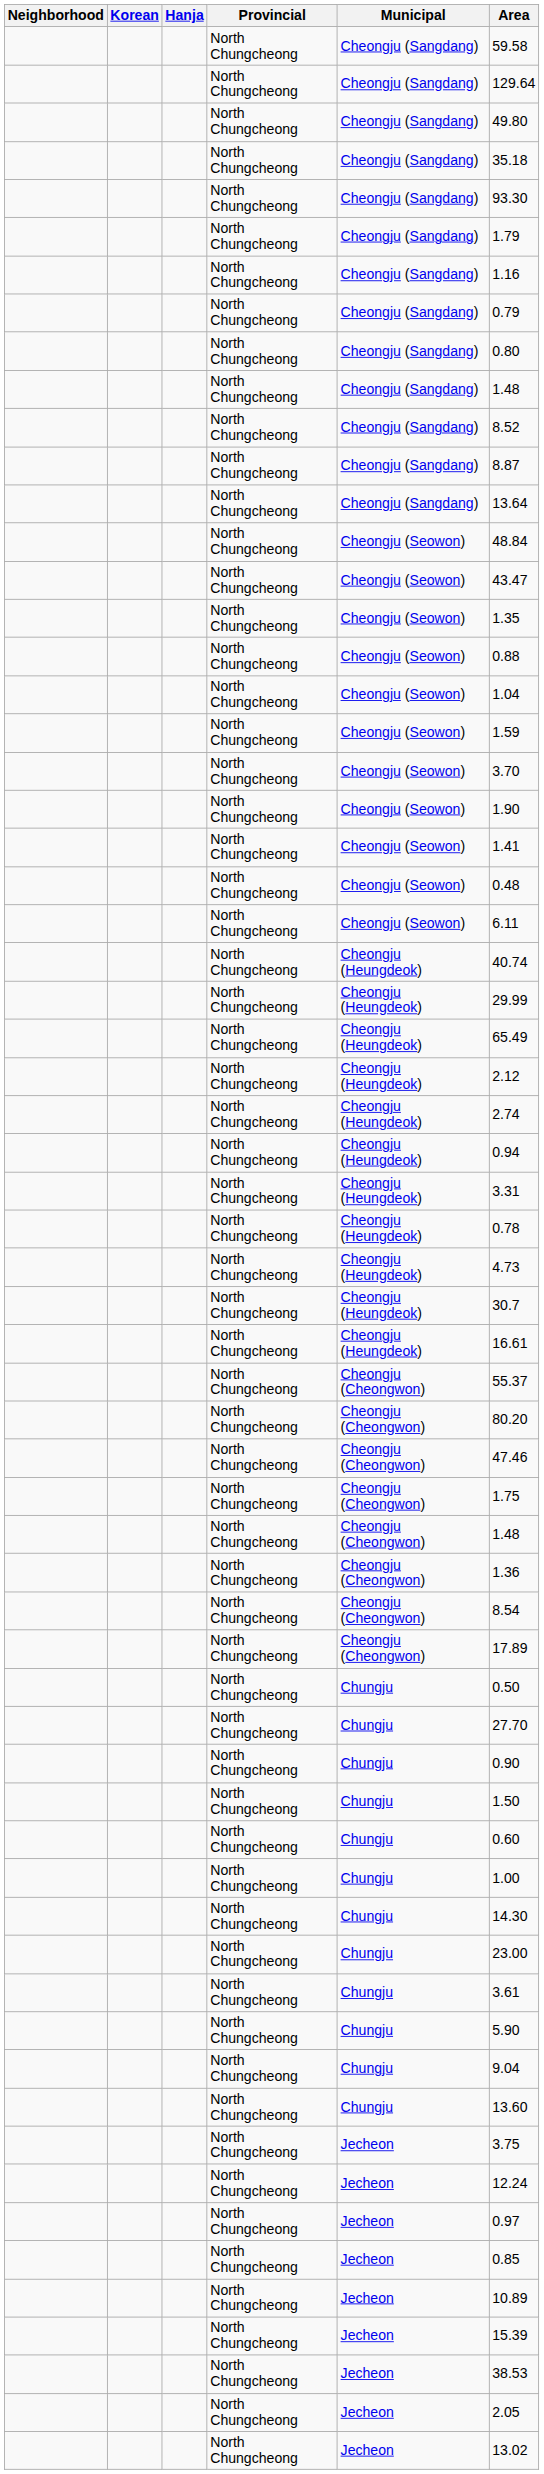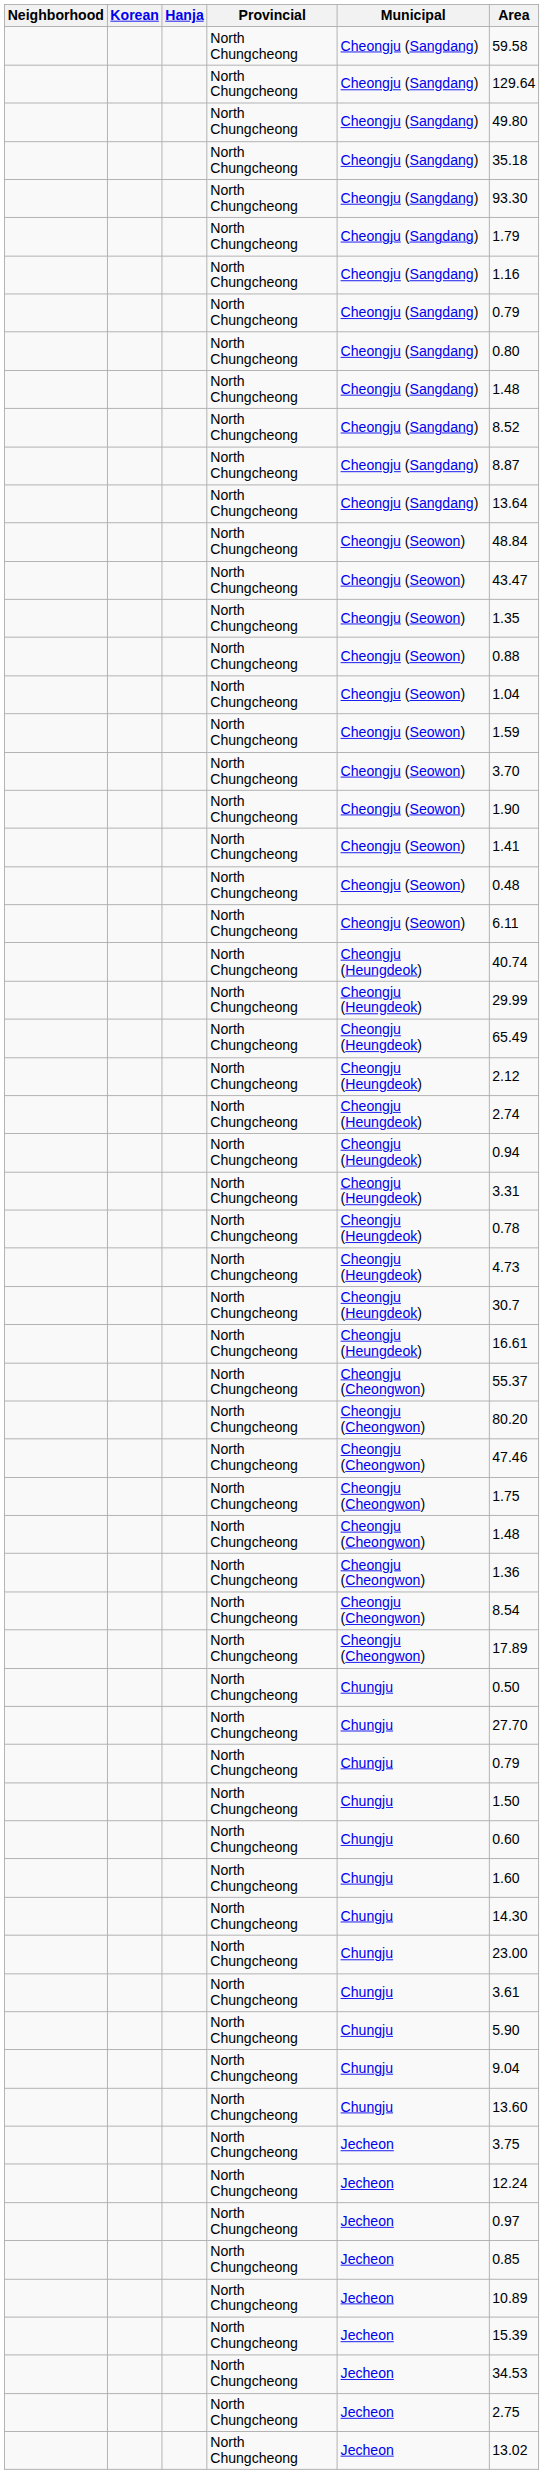(506, 1763) 0.90 -> (506, 1763) 0.79
(506, 1878) 1.00 -> (506, 1878) 1.60
(510, 2374) 38.53 -> (510, 2374) 34.53
(506, 2412) 2.05 -> (506, 2412) 2.75
